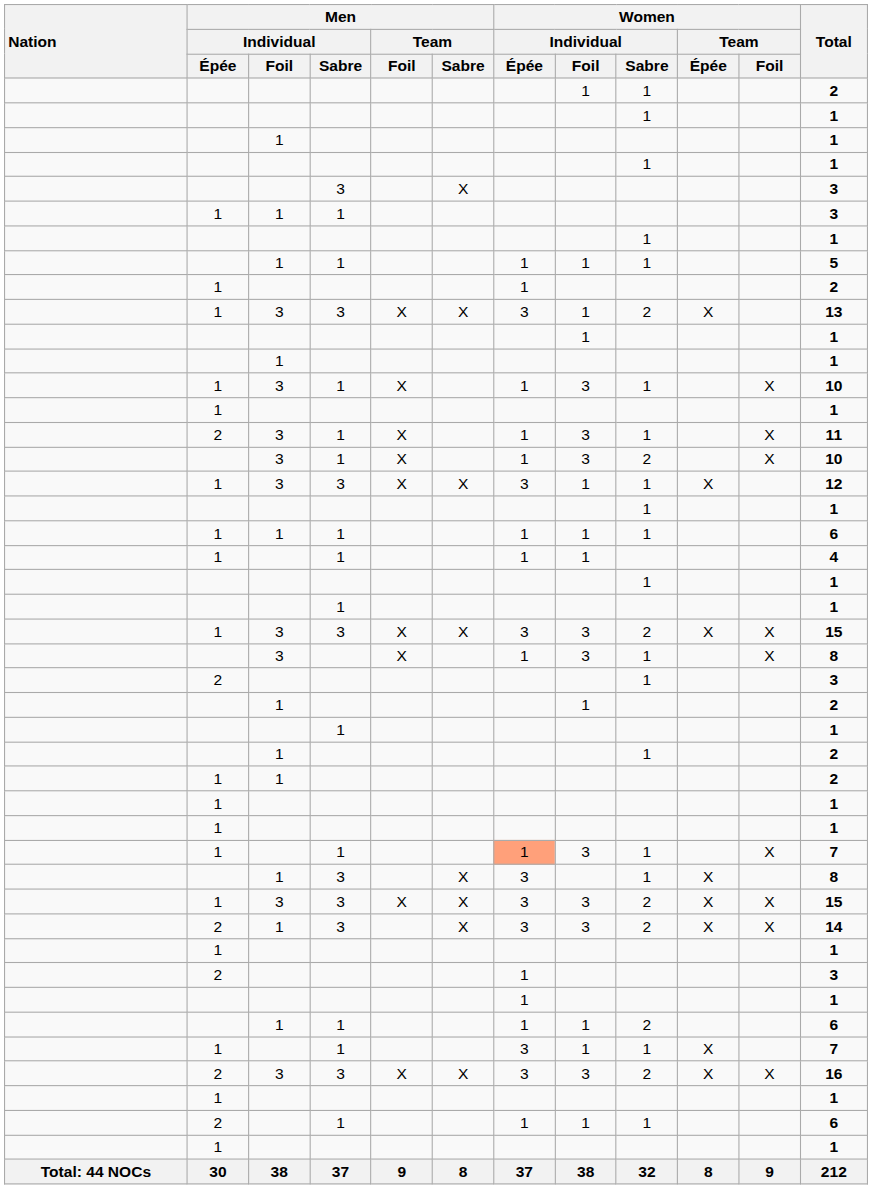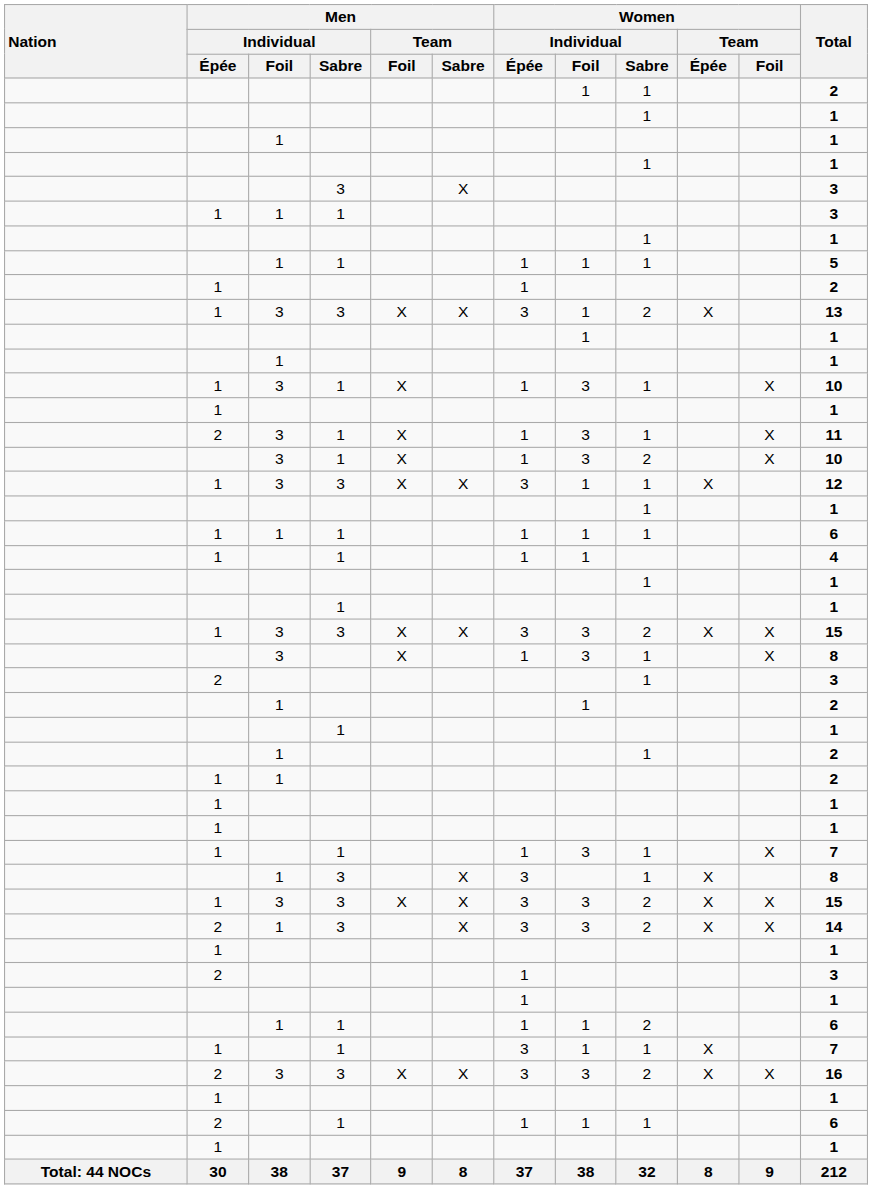(524, 853) lightsalmon background -> (524, 853) no background
